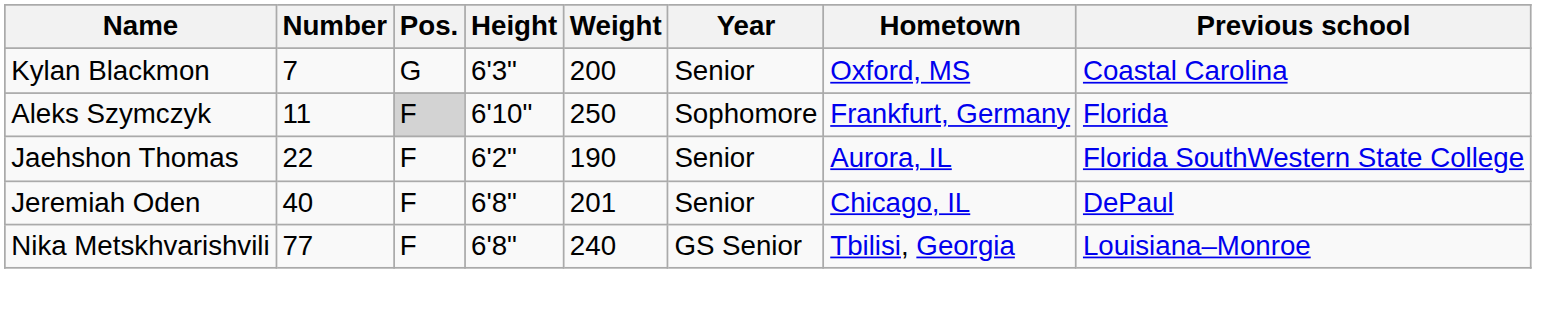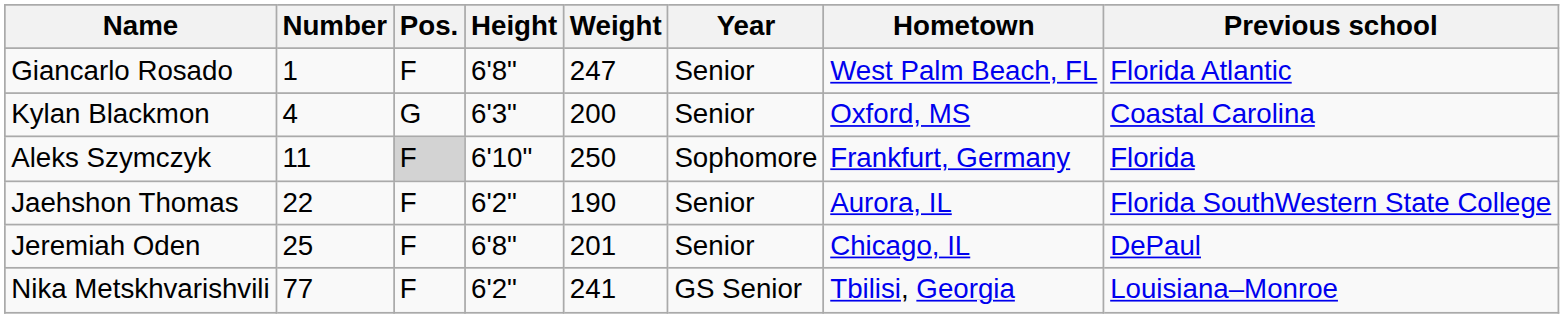+ row: (122, 70)
(290, 70) 7 -> (290, 114) 4
(298, 202) 40 -> (298, 245) 25
(494, 245) 6'8" -> (494, 289) 6'2"
(593, 245) 240 -> (593, 289) 241
